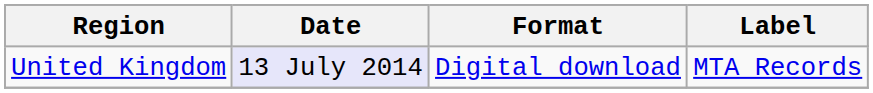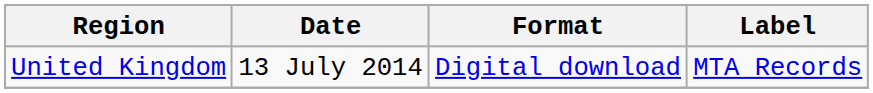(331, 68) lavender background -> (331, 68) no background
